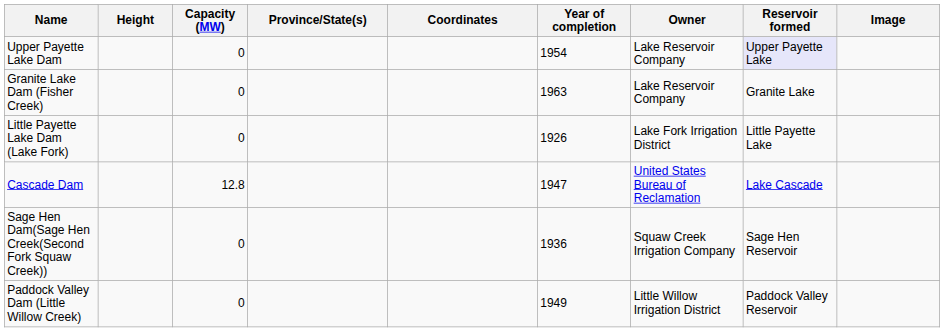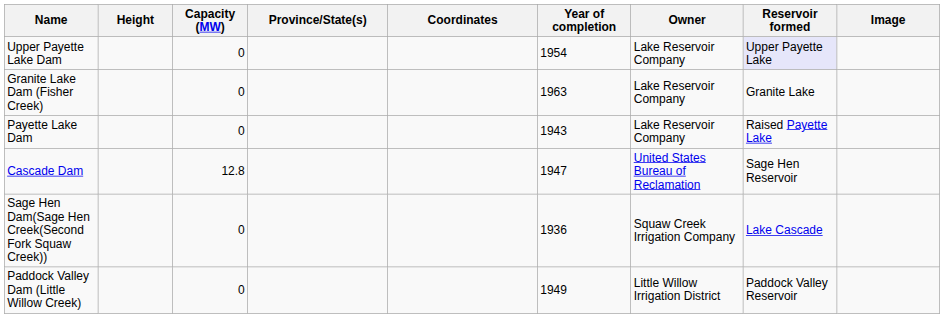+ row: (42, 131)
- row: (42, 138)
(784, 184) Lake Cascade -> (773, 171) Sage Hen Reservoir
(773, 244) Sage Hen Reservoir -> (784, 230) Lake Cascade
